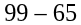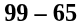(41, 13) normal -> (41, 13) bold
